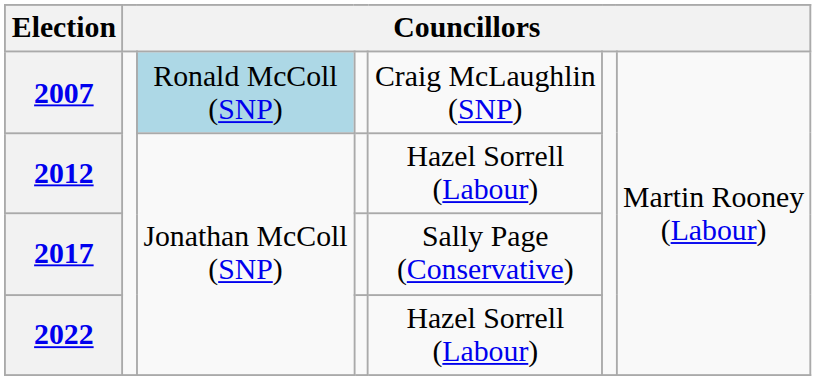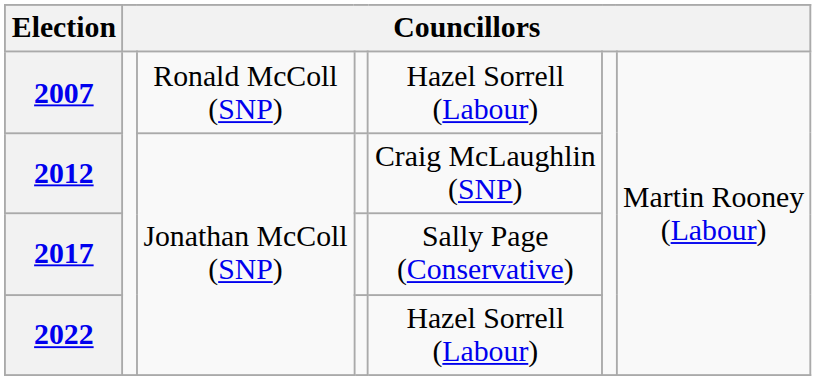(245, 92) lightblue background -> (245, 92) no background
(485, 92) Craig McLaughlin (SNP) -> (485, 92) Hazel Sorrell (Labour)
(485, 172) Hazel Sorrell (Labour) -> (485, 172) Craig McLaughlin (SNP)
